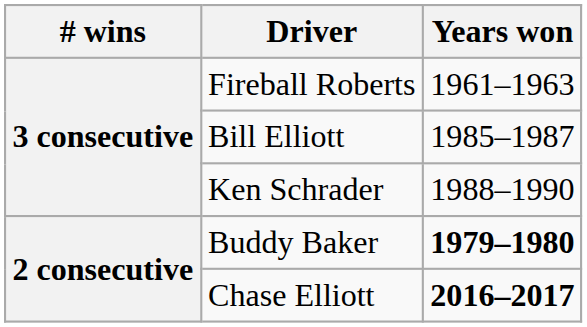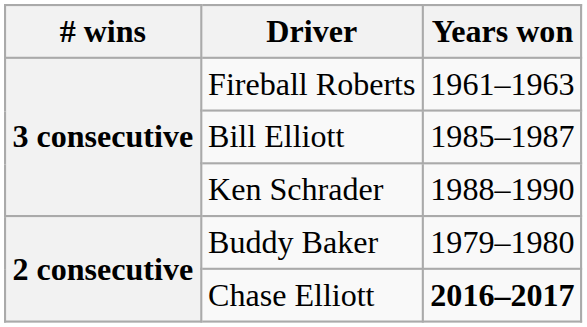(502, 242) bold -> (502, 242) normal
